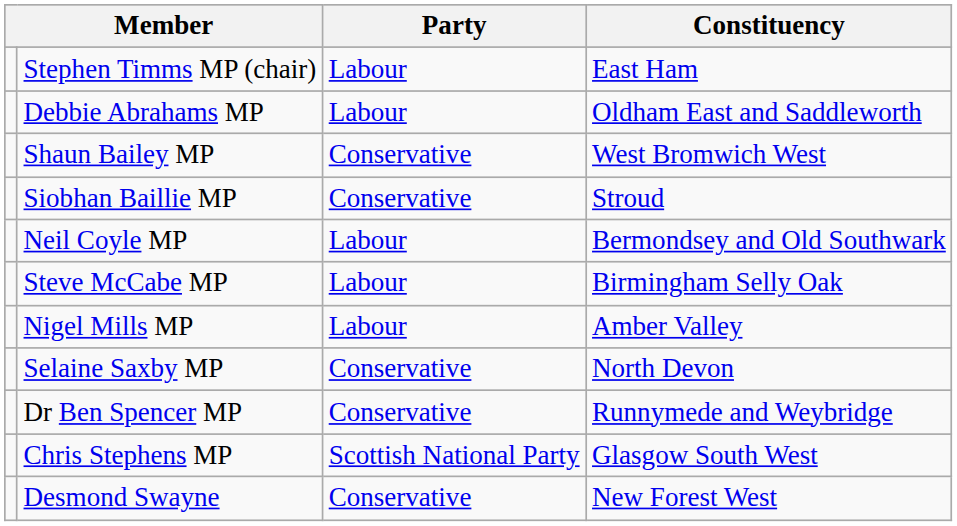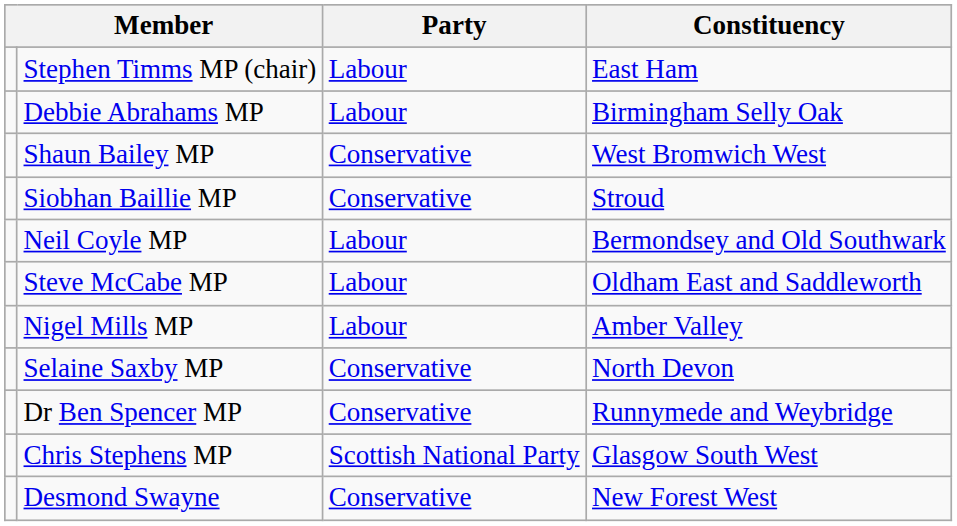(757, 111) Oldham East and Saddleworth -> (717, 111) Birmingham Selly Oak
(717, 283) Birmingham Selly Oak -> (757, 283) Oldham East and Saddleworth
